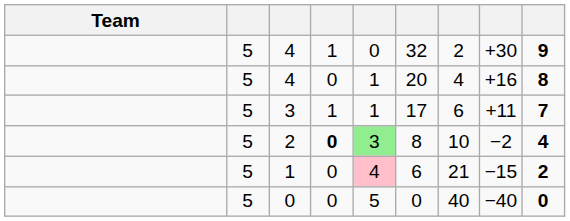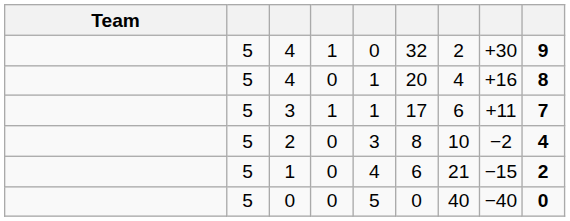(332, 141) bold -> (332, 141) normal
(374, 141) lightgreen background -> (374, 141) no background
(374, 171) pink background -> (374, 171) no background
